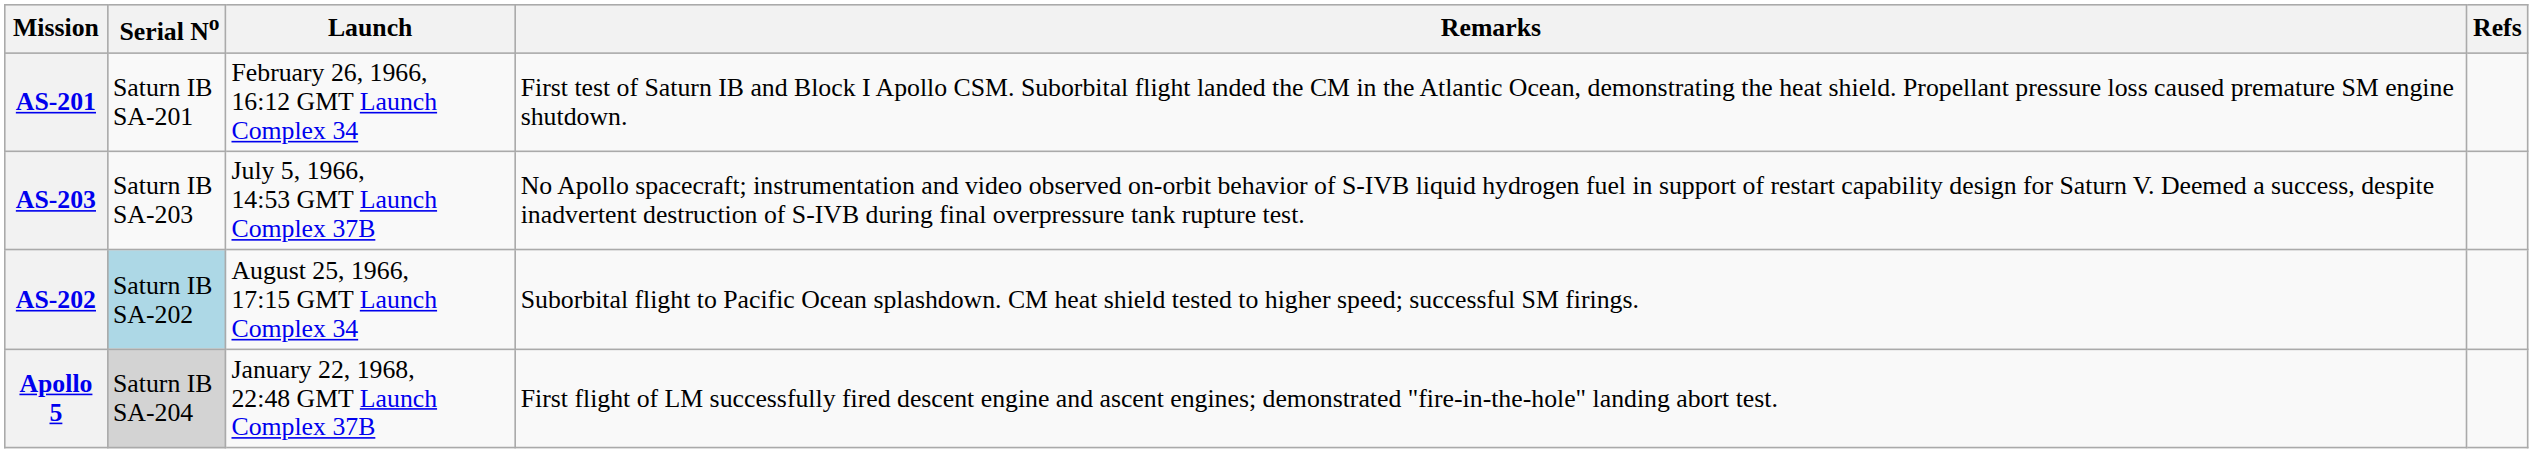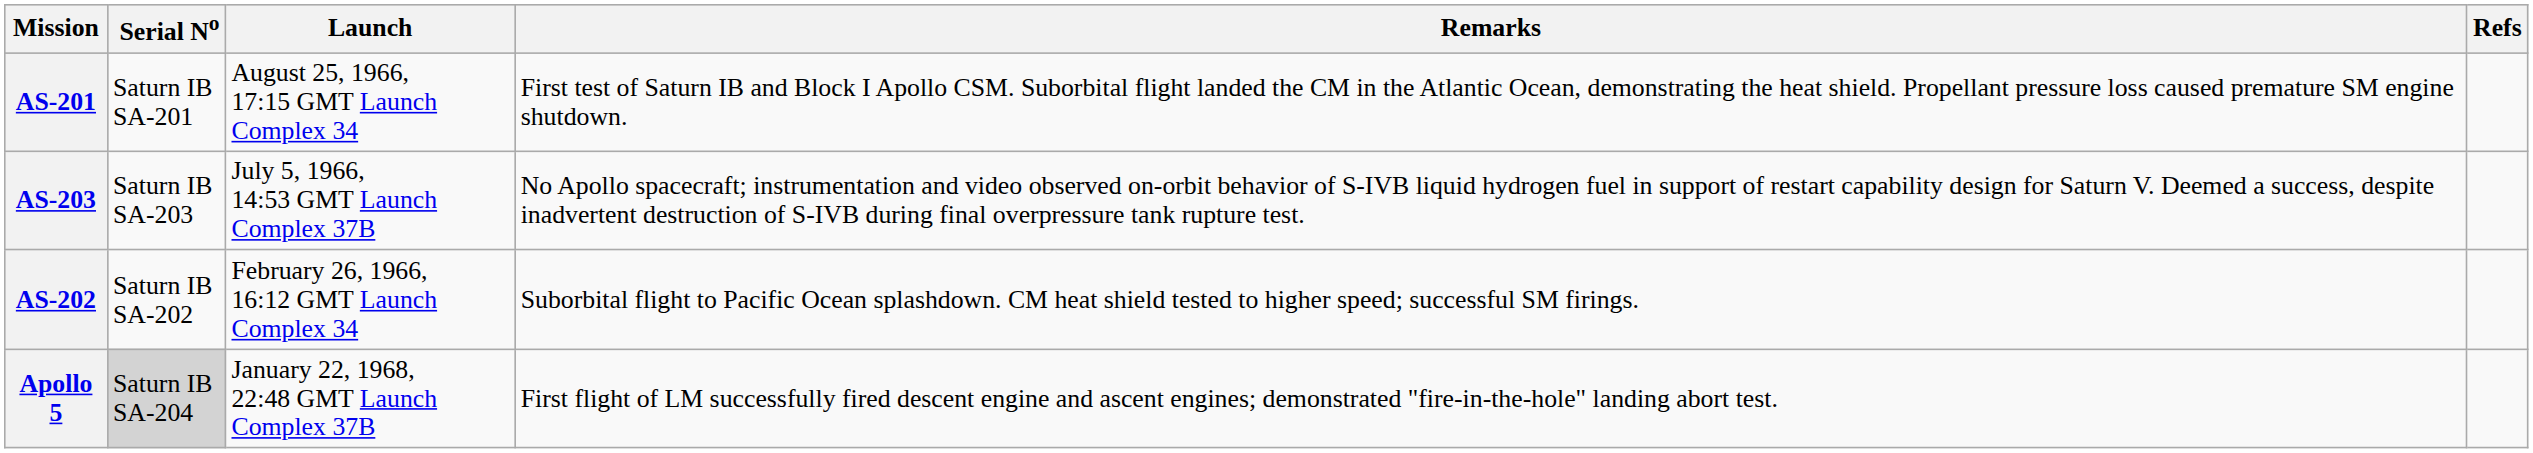(334, 101) February 26, 1966, 16:12 GMT Launch Complex 34 -> (334, 101) August 25, 1966, 17:15 GMT Launch Complex 34
(163, 299) lightblue background -> (163, 299) no background
(334, 299) August 25, 1966, 17:15 GMT Launch Complex 34 -> (334, 299) February 26, 1966, 16:12 GMT Launch Complex 34
